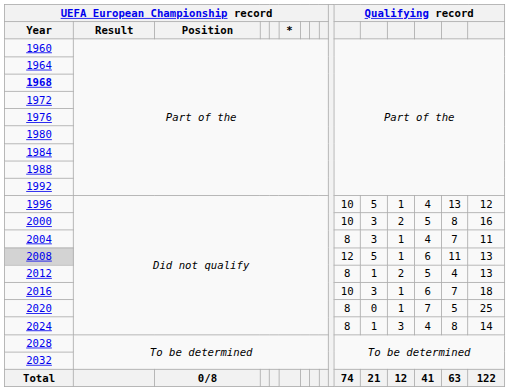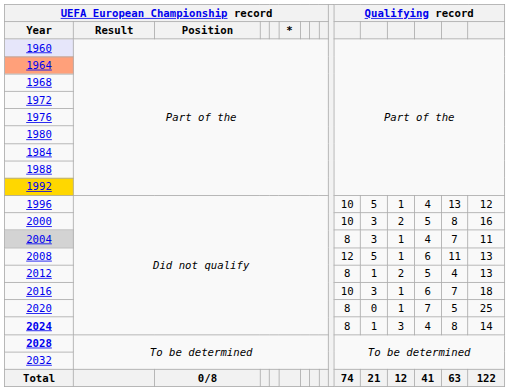(39, 48) no background -> (39, 48) lavender background
(39, 65) no background -> (39, 65) lightsalmon background
(39, 83) bold -> (39, 83) normal
(39, 187) no background -> (39, 187) gold background
(39, 239) no background -> (39, 239) lightgrey background
(39, 256) lightgrey background -> (39, 256) no background
(39, 326) normal -> (39, 326) bold
(39, 343) normal -> (39, 343) bold
